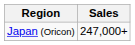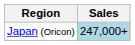(104, 31) no background -> (104, 31) lightblue background
